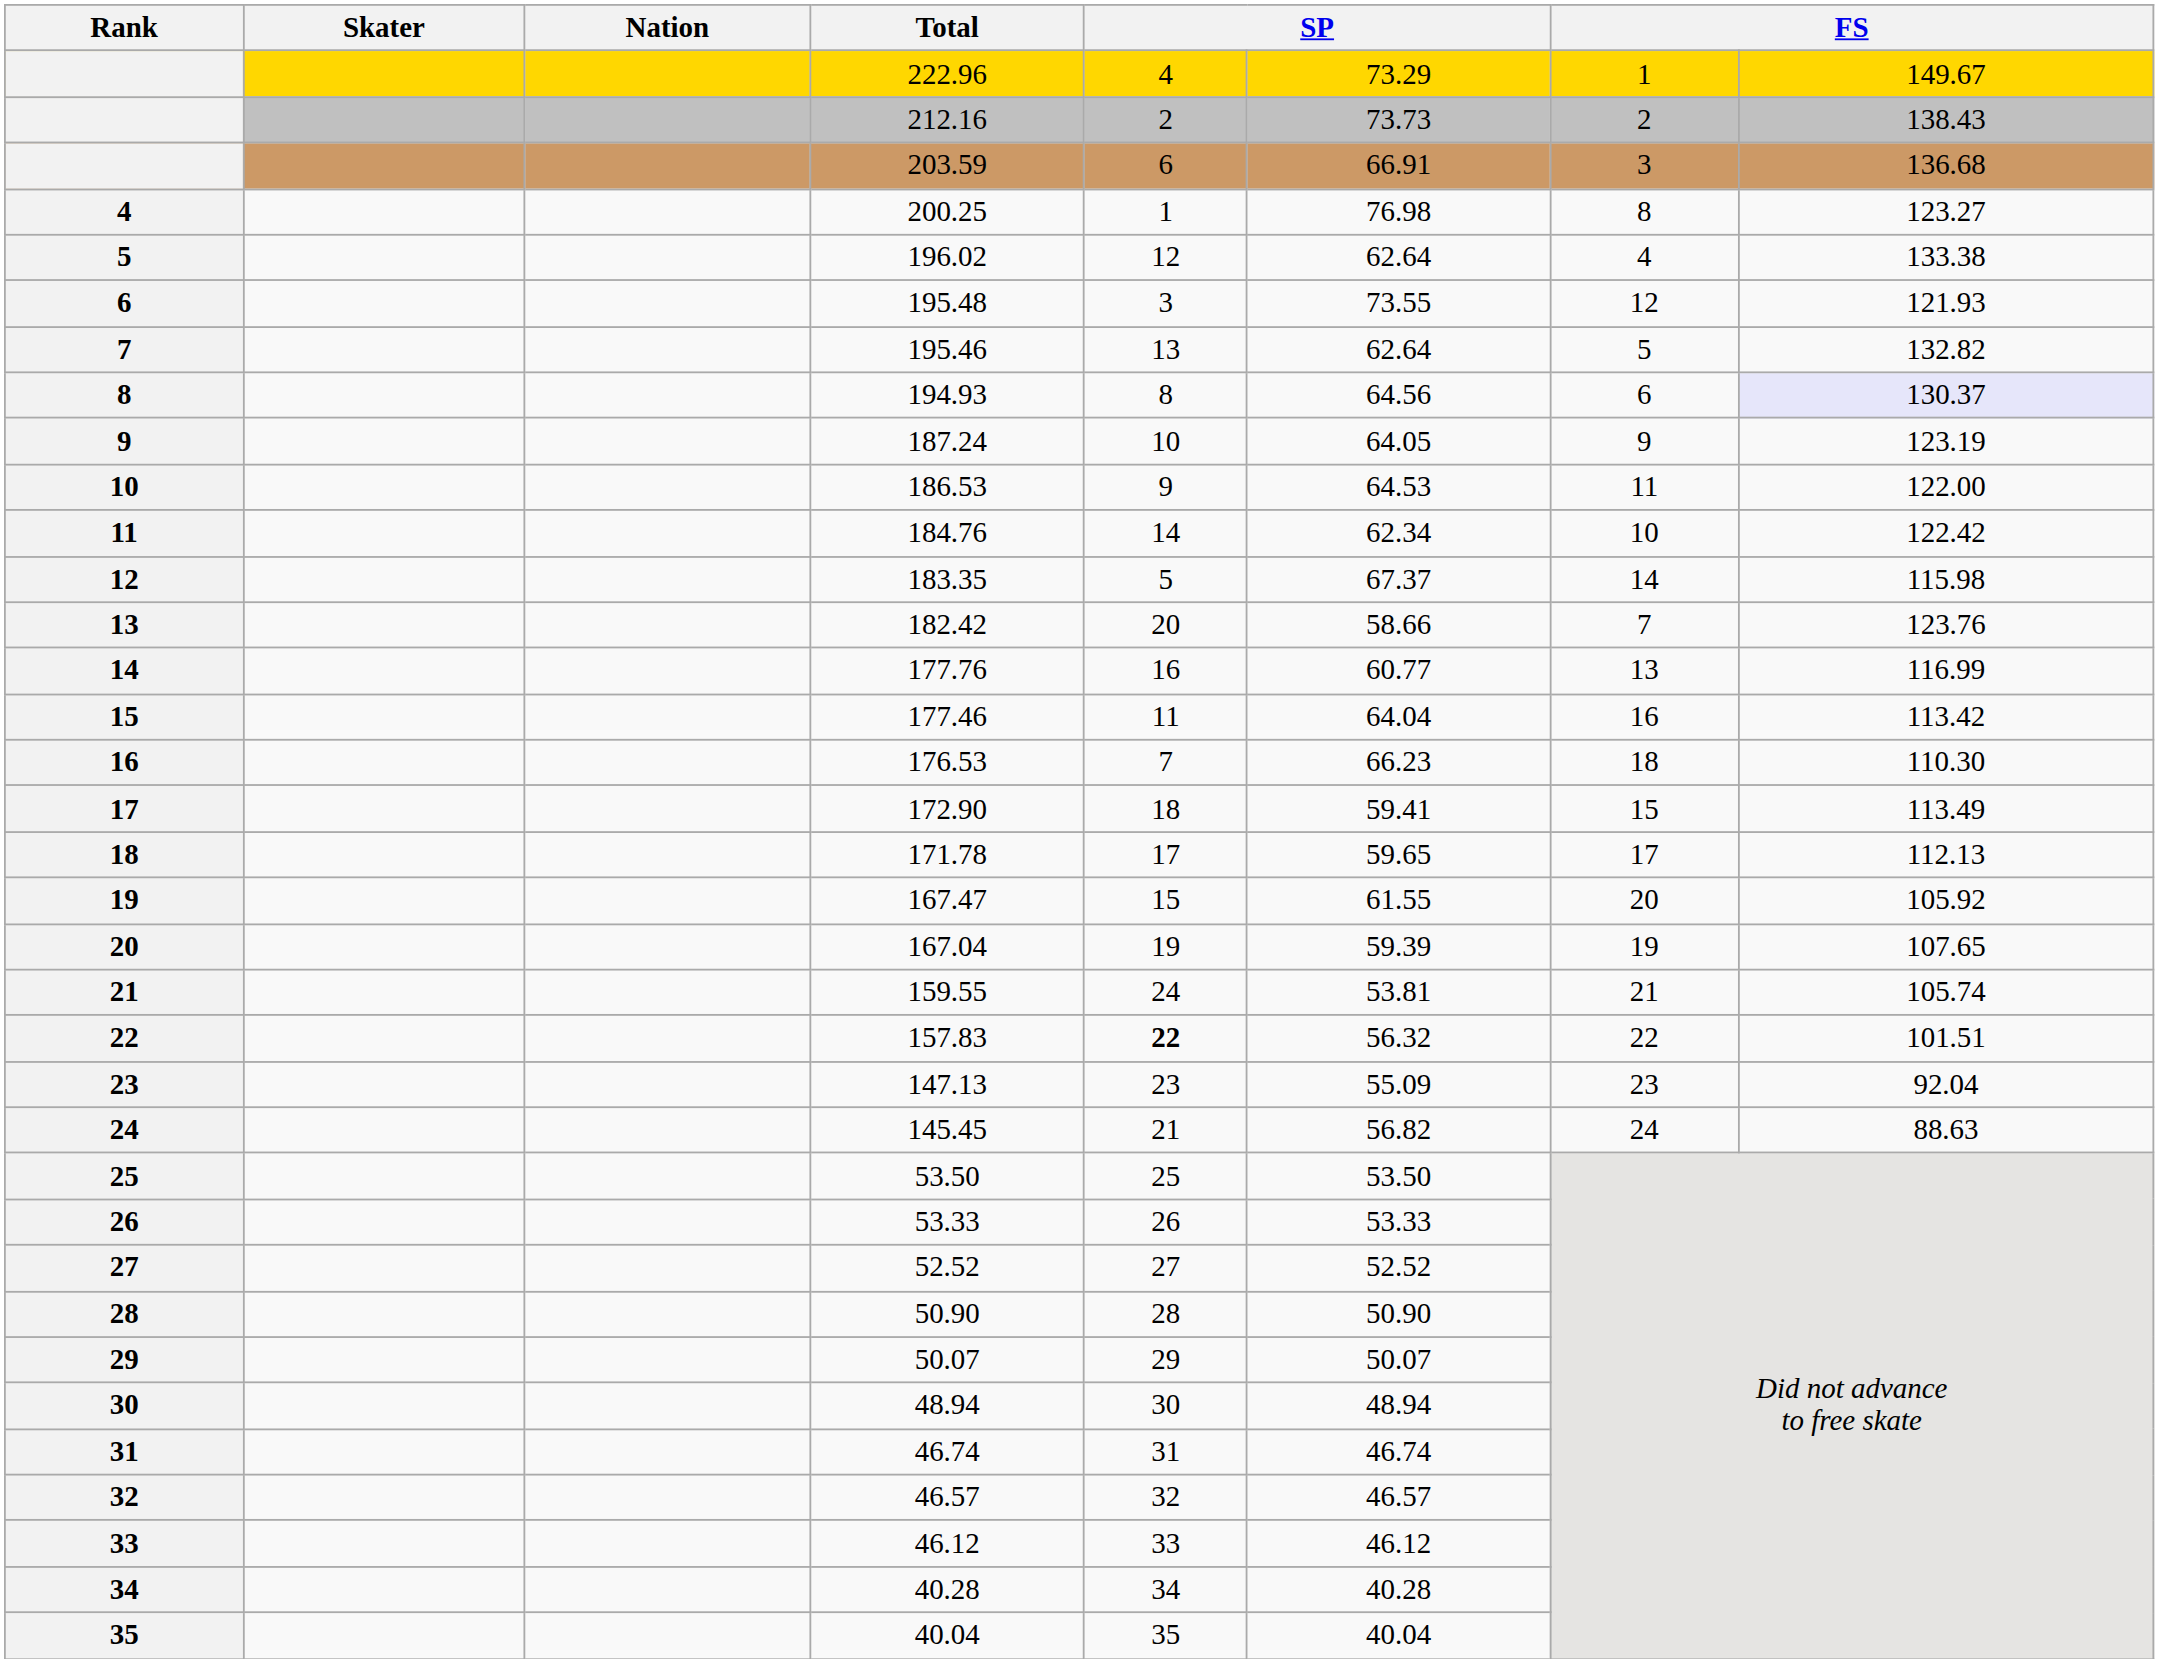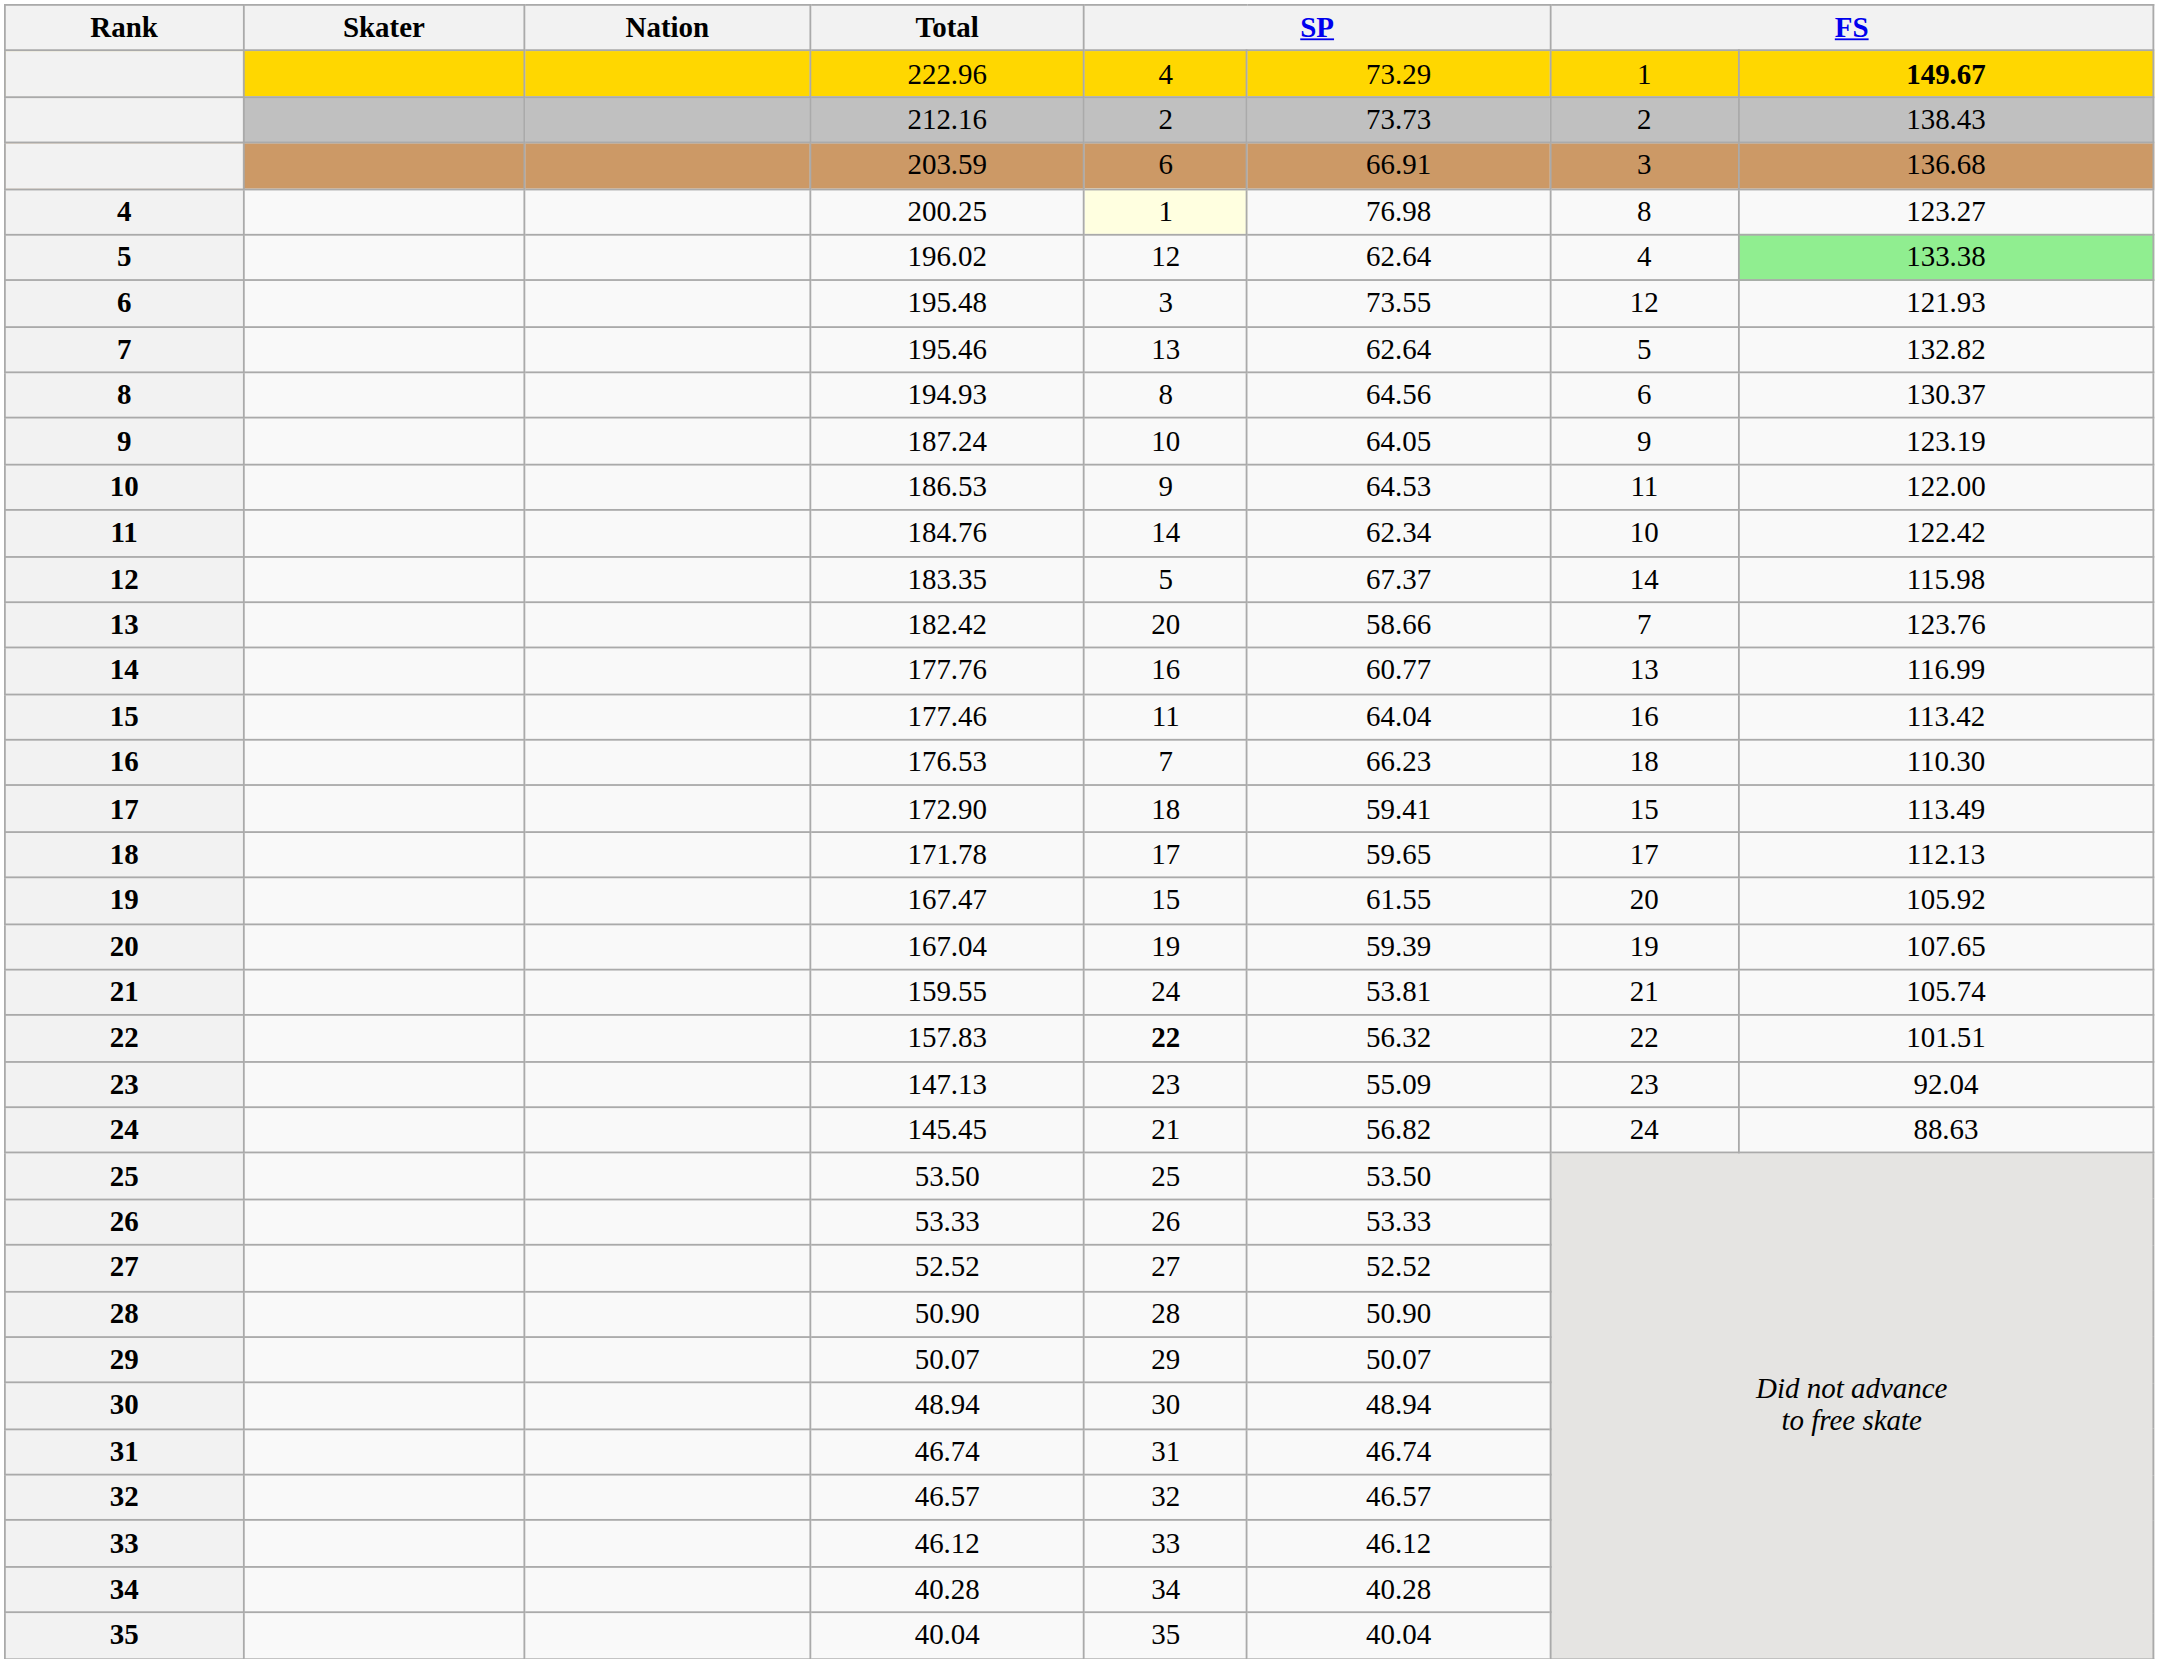(1946, 73) normal -> (1946, 73) bold
(1166, 211) no background -> (1166, 211) lightyellow background
(1946, 257) no background -> (1946, 257) lightgreen background
(1946, 394) lavender background -> (1946, 394) no background
